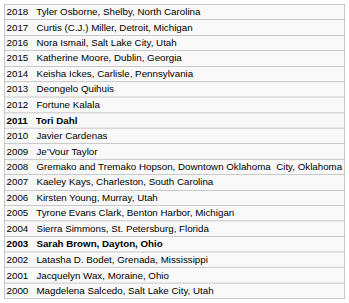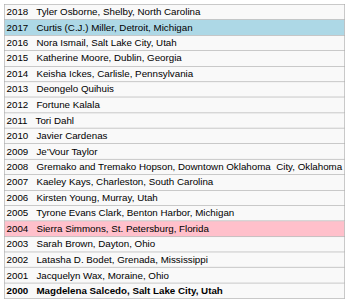(100, 27) no background -> (100, 27) lightblue background
(42, 120) bold -> (40, 120) normal
(108, 228) no background -> (108, 228) pink background
(85, 244) bold -> (81, 244) normal
(110, 290) normal -> (115, 290) bold
